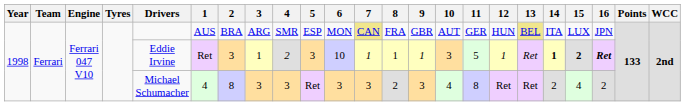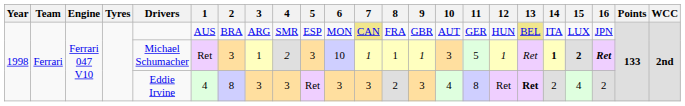(162, 55) Eddie Irvine -> (162, 55) Michael Schumacher
(162, 86) Michael Schumacher -> (162, 86) Eddie Irvine
(530, 86) normal -> (530, 86) bold
